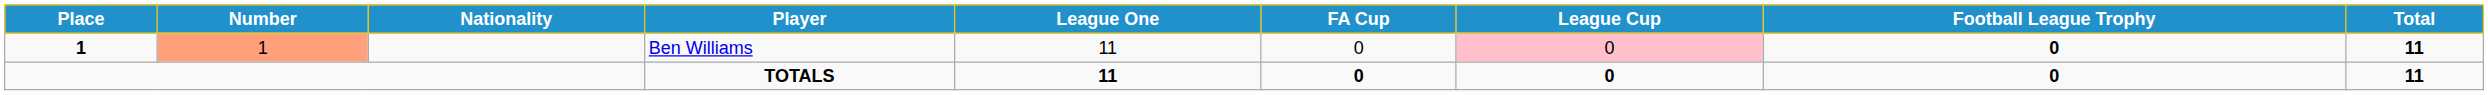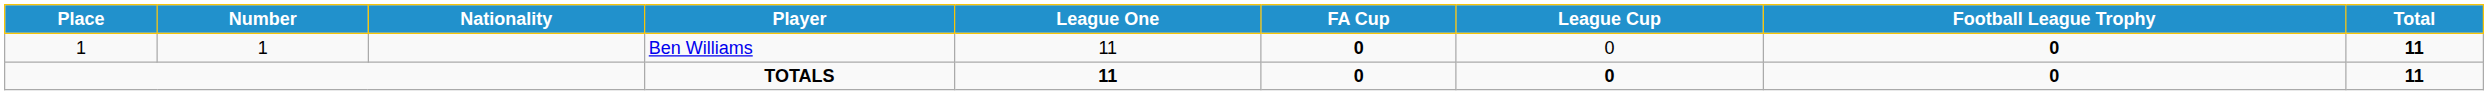(81, 48) bold -> (81, 48) normal
(263, 48) lightsalmon background -> (263, 48) no background
(1359, 48) normal -> (1359, 48) bold
(1610, 48) pink background -> (1610, 48) no background
